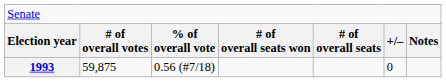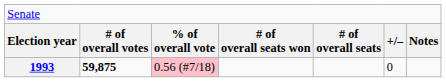(99, 67) normal -> (99, 67) bold
(185, 67) no background -> (185, 67) pink background
